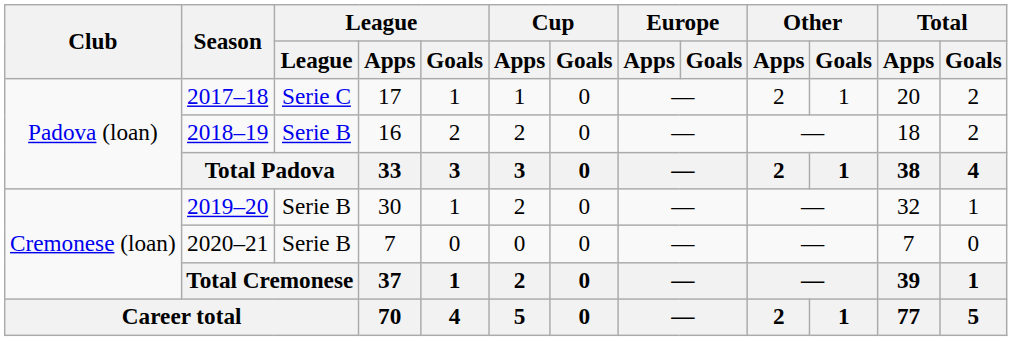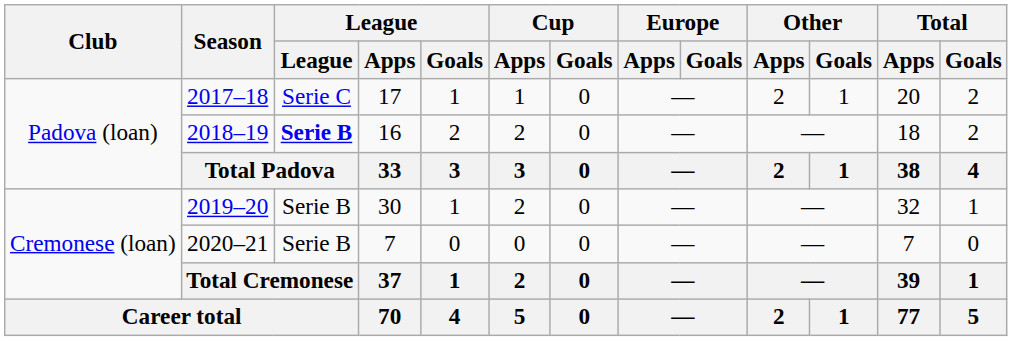(316, 133) normal -> (316, 133) bold
